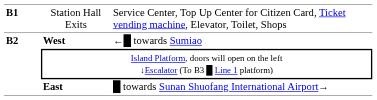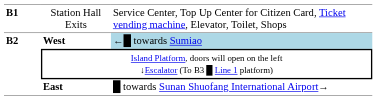(157, 41) no background -> (157, 41) lightblue background
